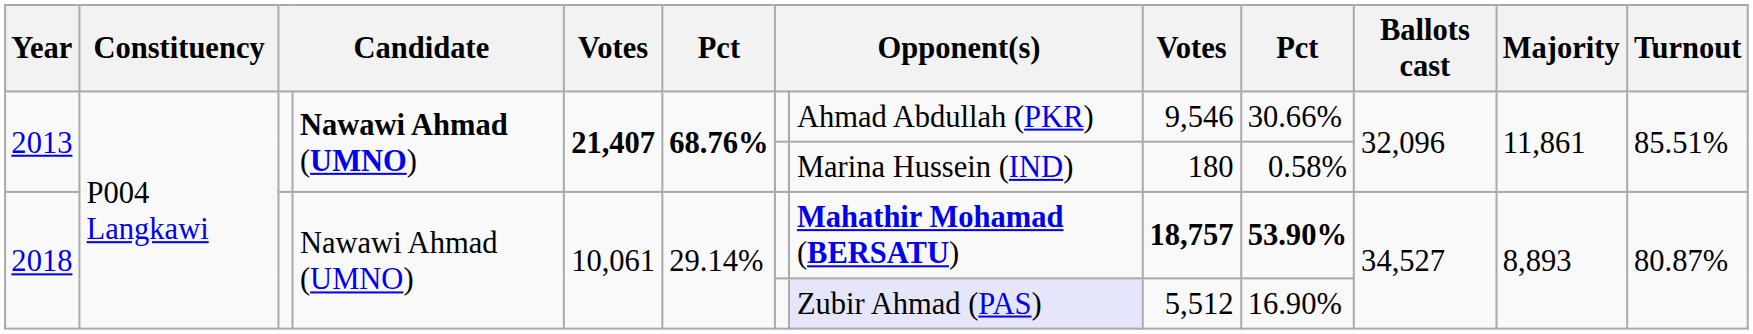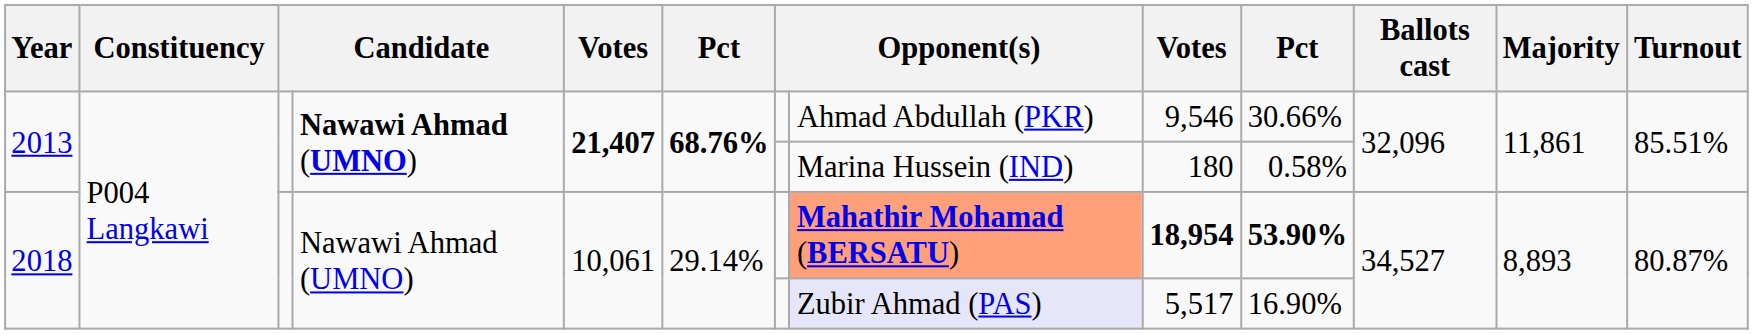(930, 235) no background -> (930, 235) lightsalmon background
(1192, 235) 18,757 -> (1192, 235) 18,954
(1199, 303) 5,512 -> (1199, 303) 5,517
